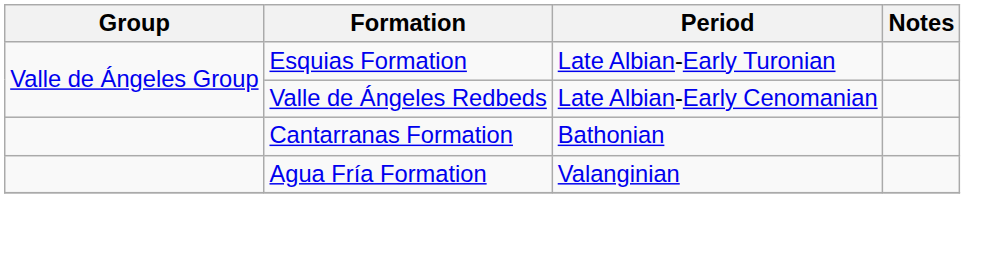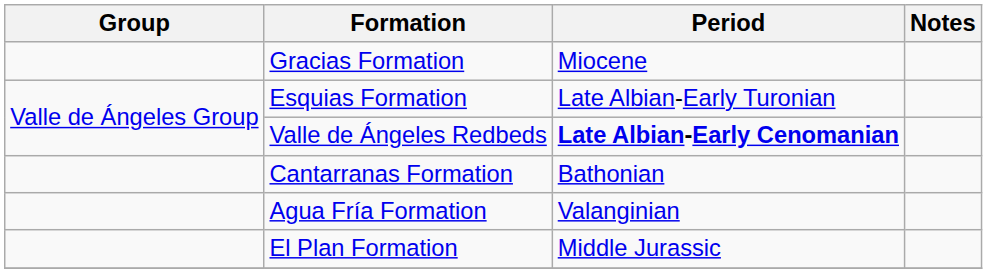+ row: (367, 60)
(718, 98) normal -> (728, 135) bold
+ row: (364, 248)
